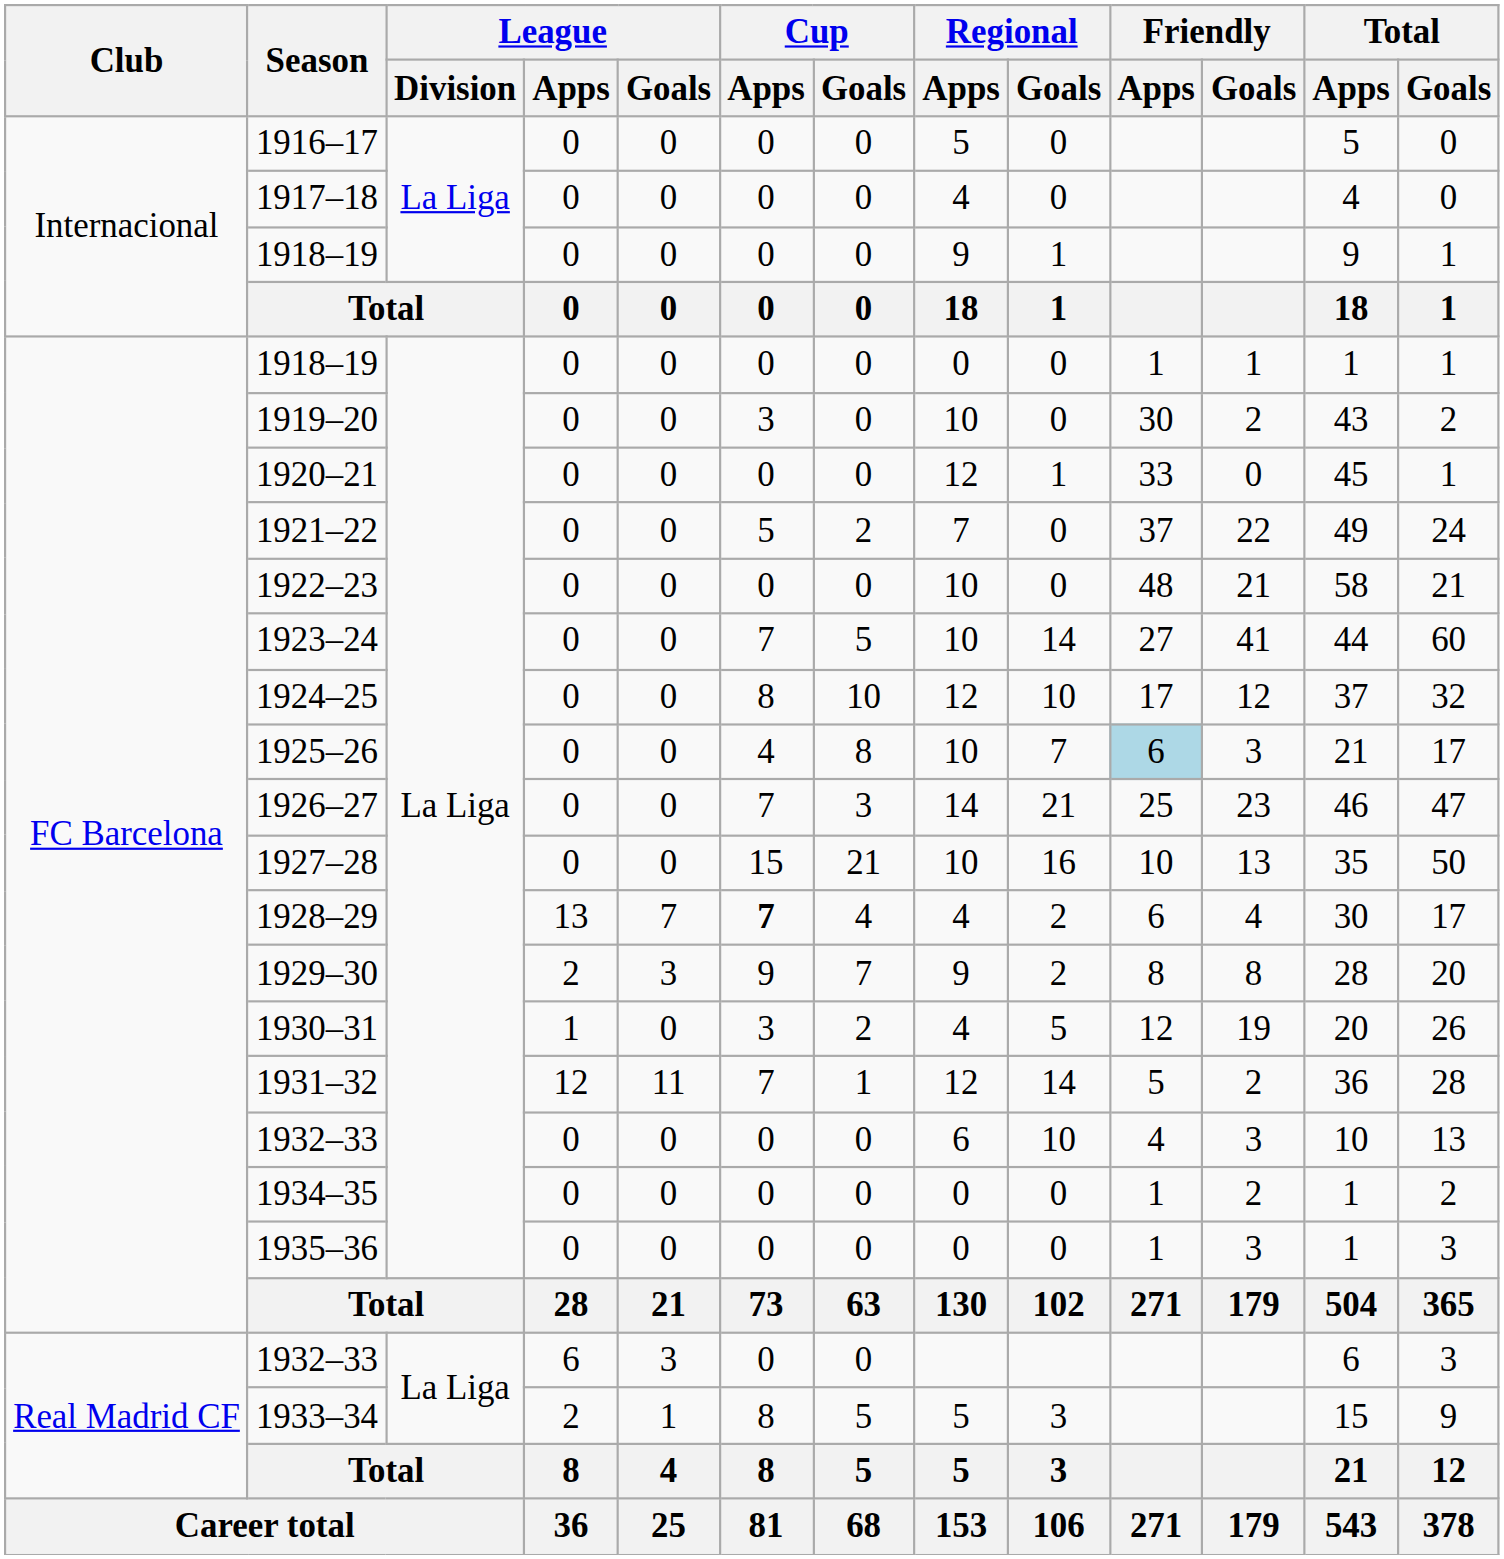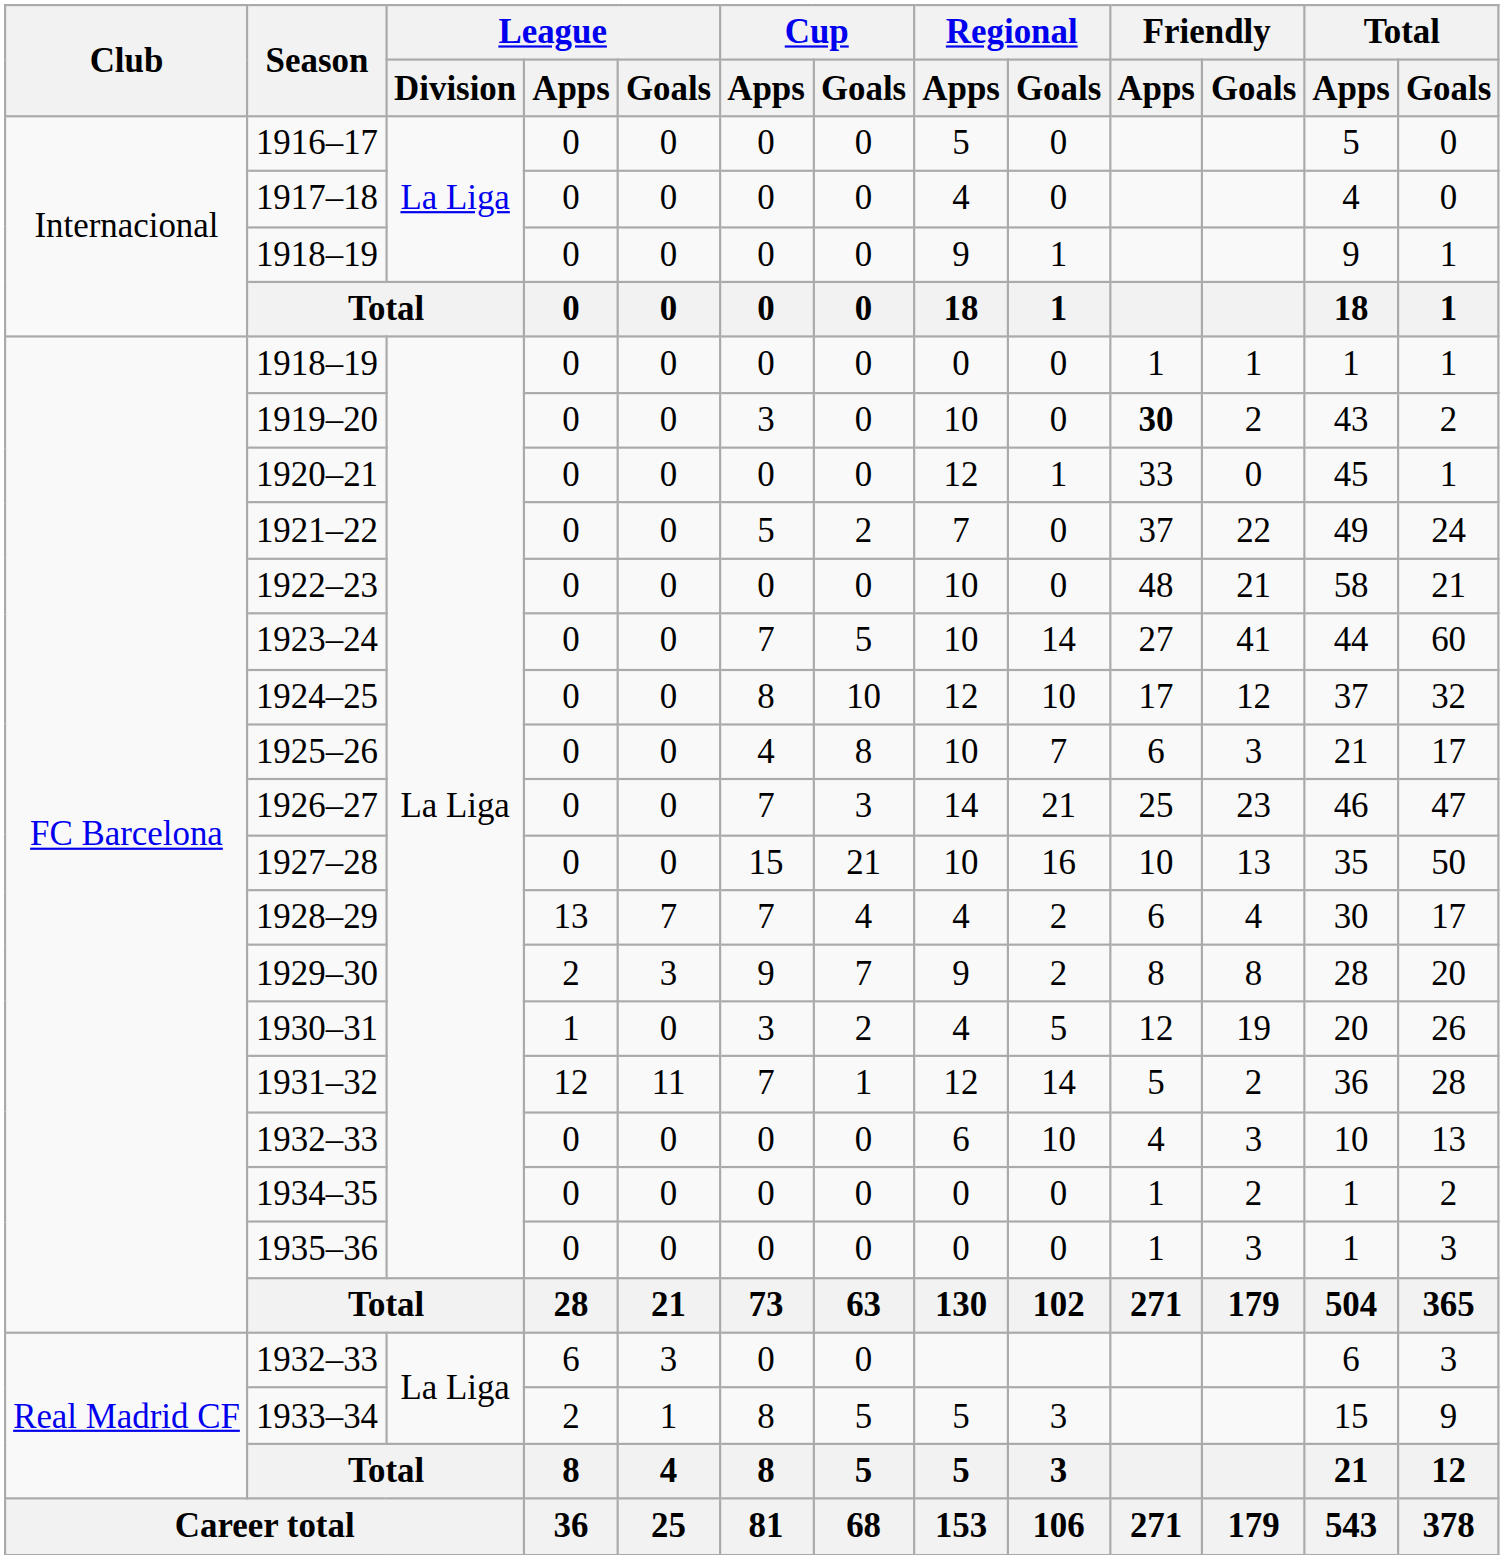(1156, 419) normal -> (1156, 419) bold
(1156, 751) lightblue background -> (1156, 751) no background
(766, 917) bold -> (766, 917) normal
